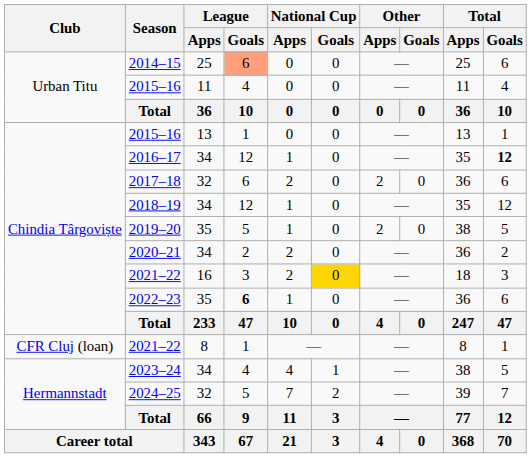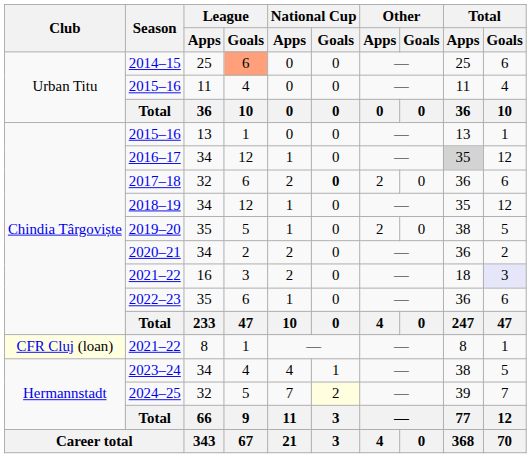(463, 157) no background -> (463, 157) lightgrey background
(505, 157) bold -> (505, 157) normal
(336, 181) normal -> (336, 181) bold
(336, 275) gold background -> (336, 275) no background
(505, 275) no background -> (505, 275) lavender background
(246, 299) bold -> (246, 299) normal
(65, 346) no background -> (65, 346) lightyellow background
(336, 393) no background -> (336, 393) lightyellow background
